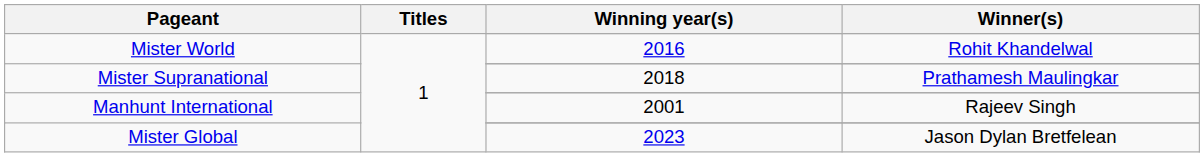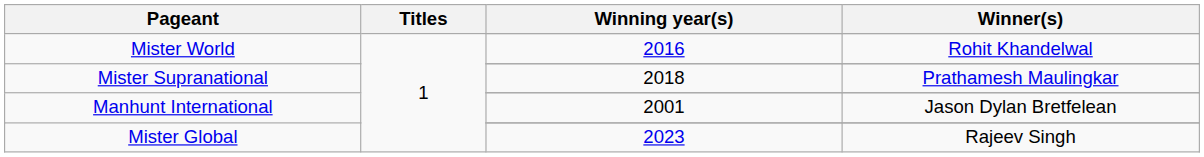(1021, 107) Rajeev Singh -> (1021, 107) Jason Dylan Bretfelean
(1021, 136) Jason Dylan Bretfelean -> (1021, 136) Rajeev Singh
